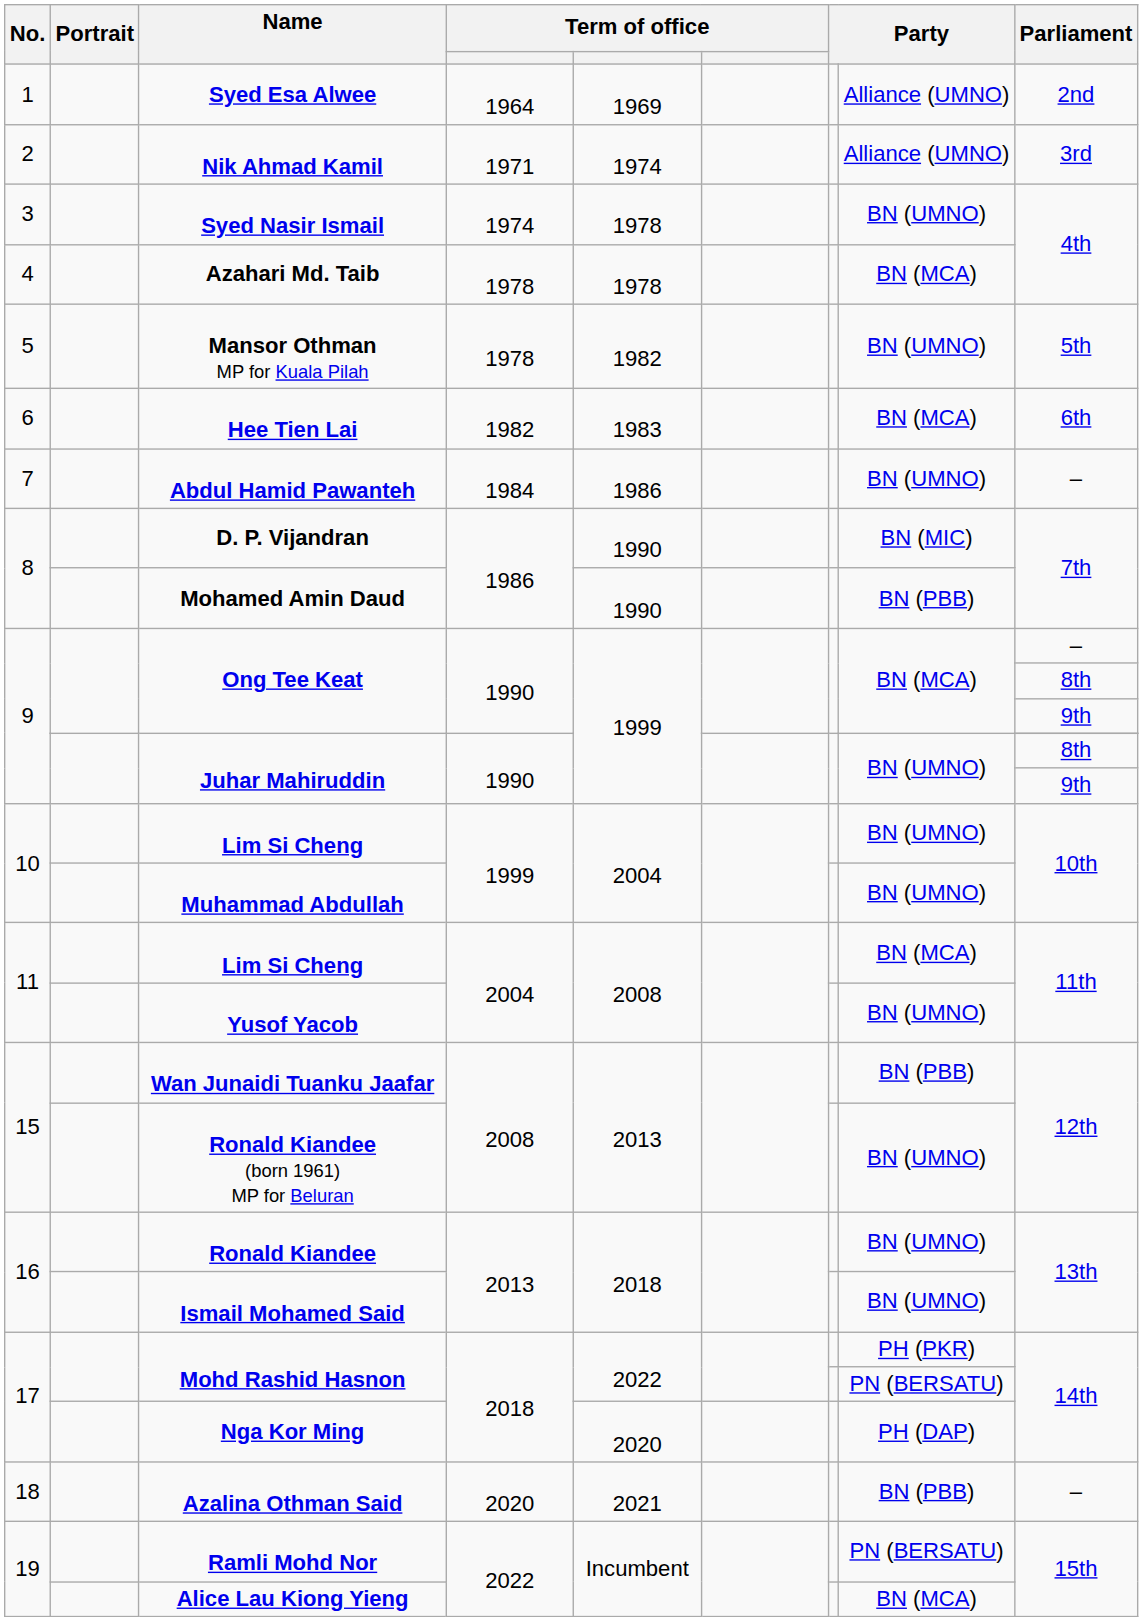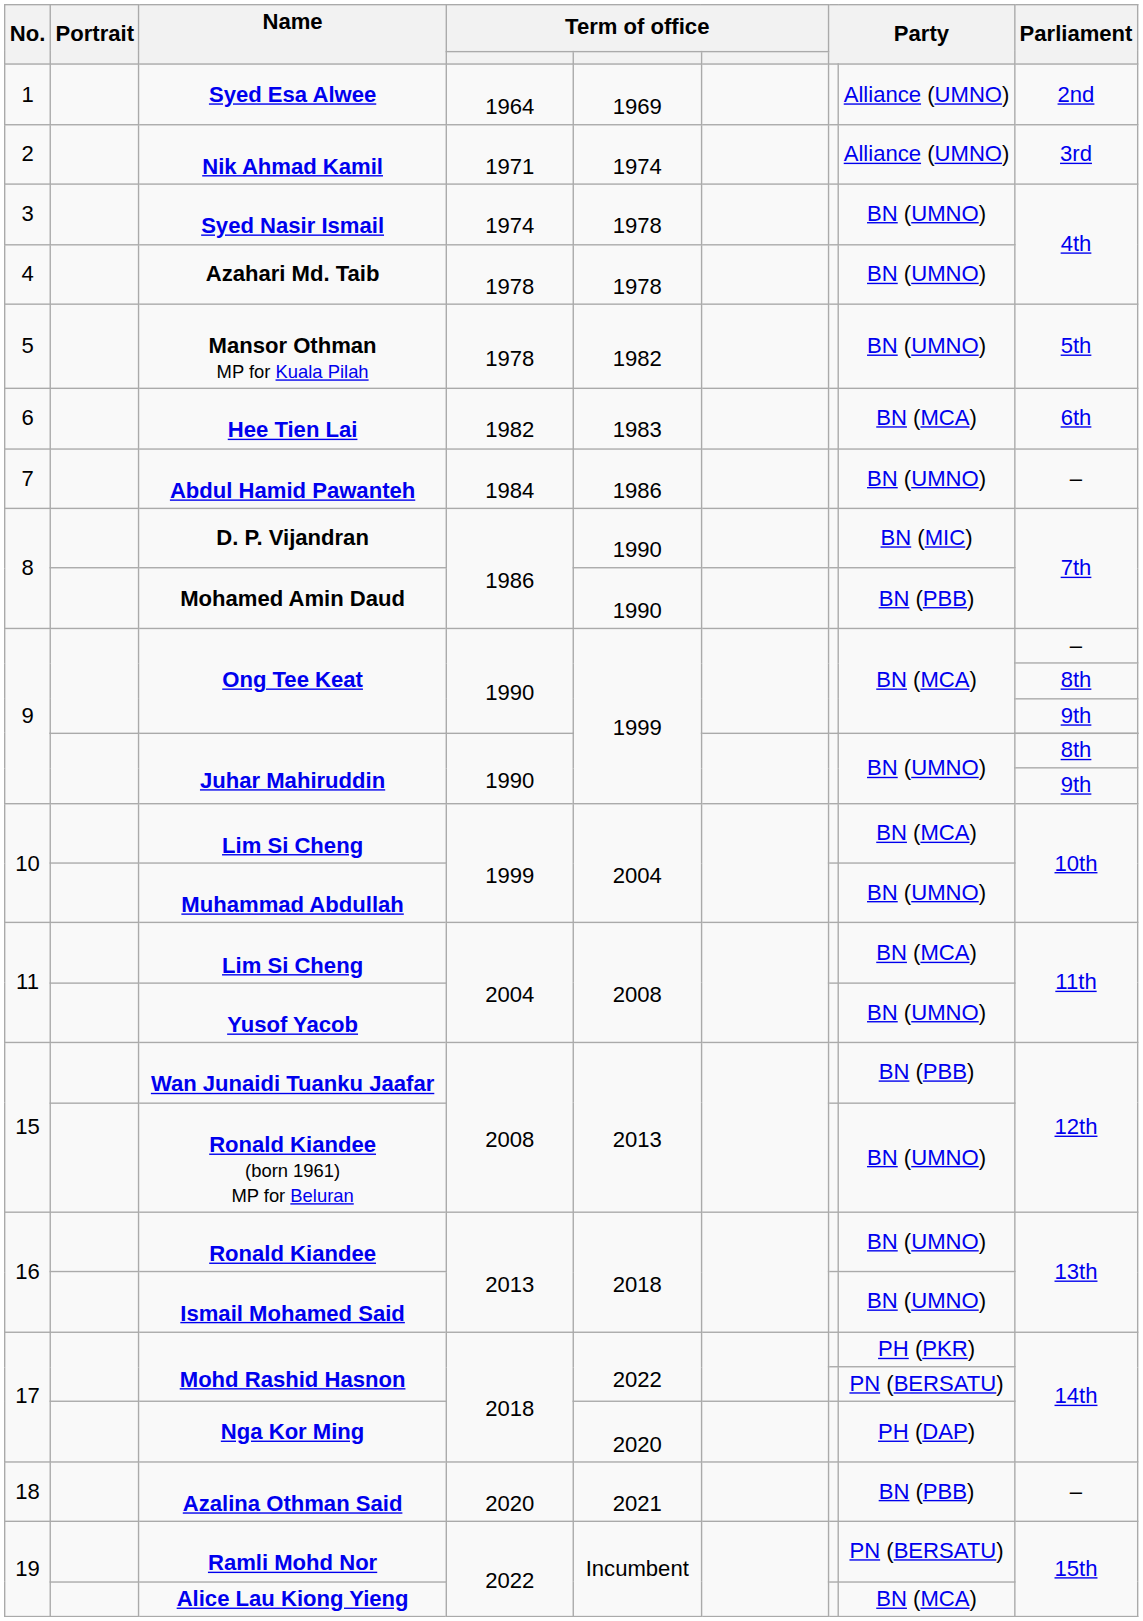(927, 273) BN (MCA) -> (927, 273) BN (UMNO)
(927, 832) BN (UMNO) -> (927, 832) BN (MCA)
